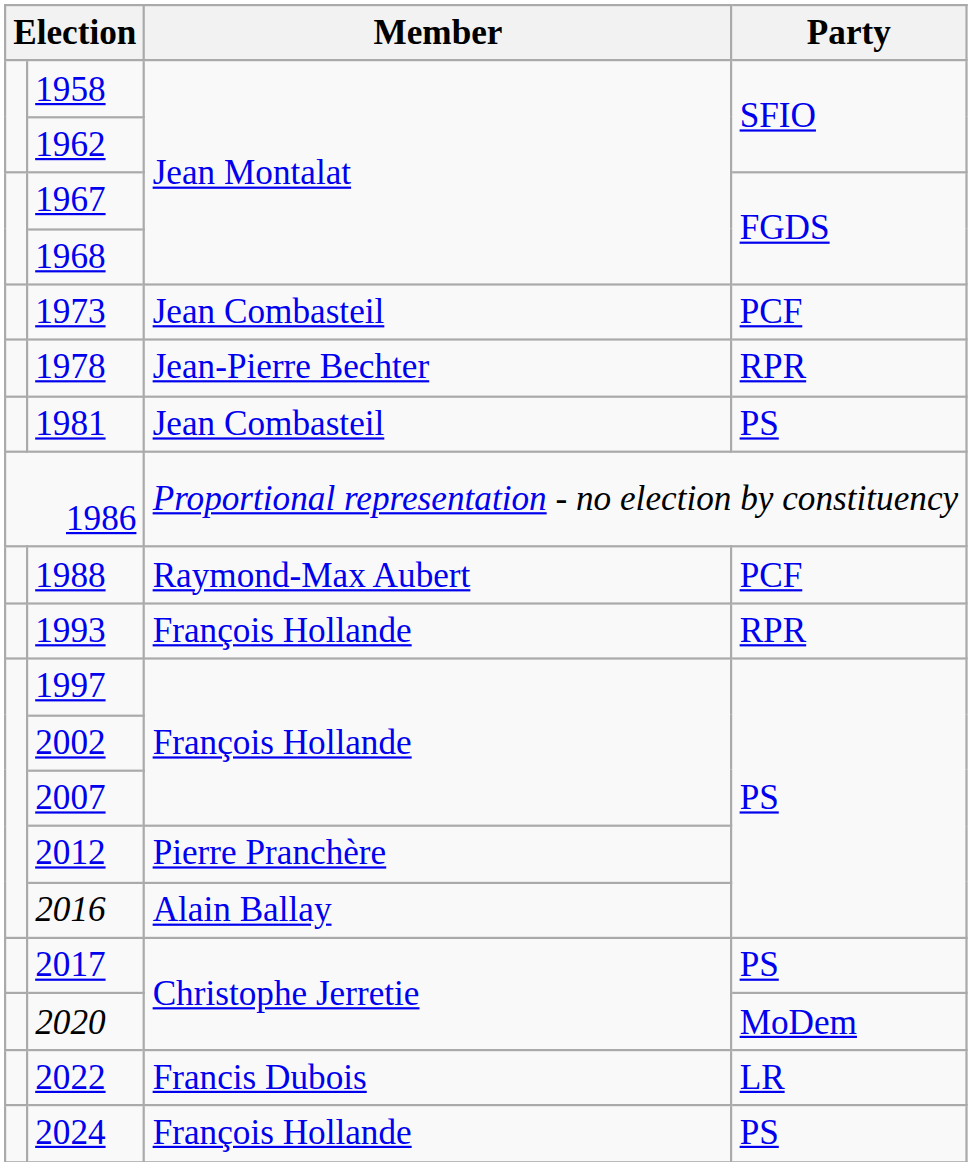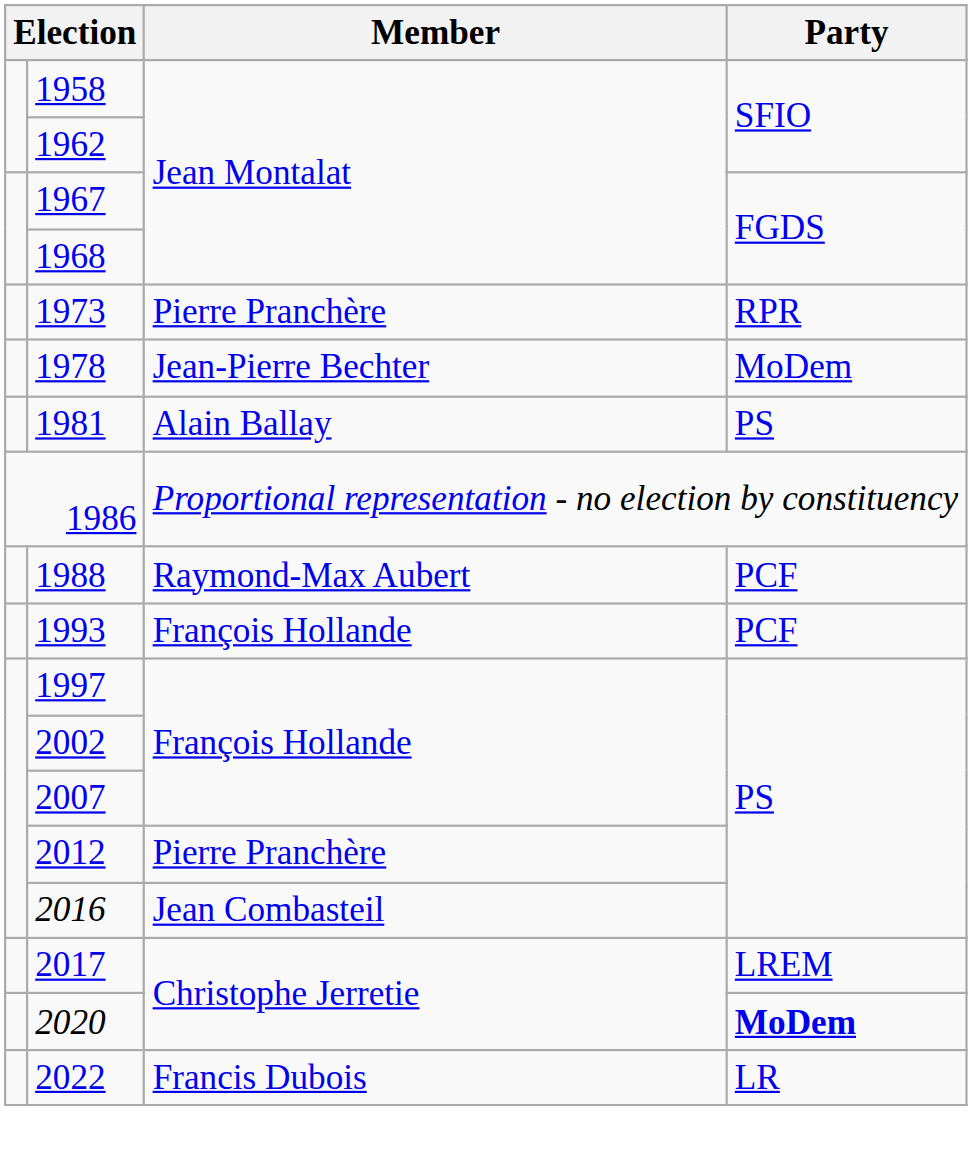(268, 311) Jean Combasteil -> (269, 311) Pierre Pranchère
(771, 311) PCF -> (768, 311) RPR
(773, 367) RPR -> (793, 367) MoDem
(268, 423) Jean Combasteil -> (242, 423) Alain Ballay
(773, 630) RPR -> (766, 630) PCF
(242, 909) Alain Ballay -> (268, 909) Jean Combasteil
(759, 965) PS -> (784, 965) LREM
(798, 1021) normal -> (795, 1021) bold
- row: (70, 1132)
